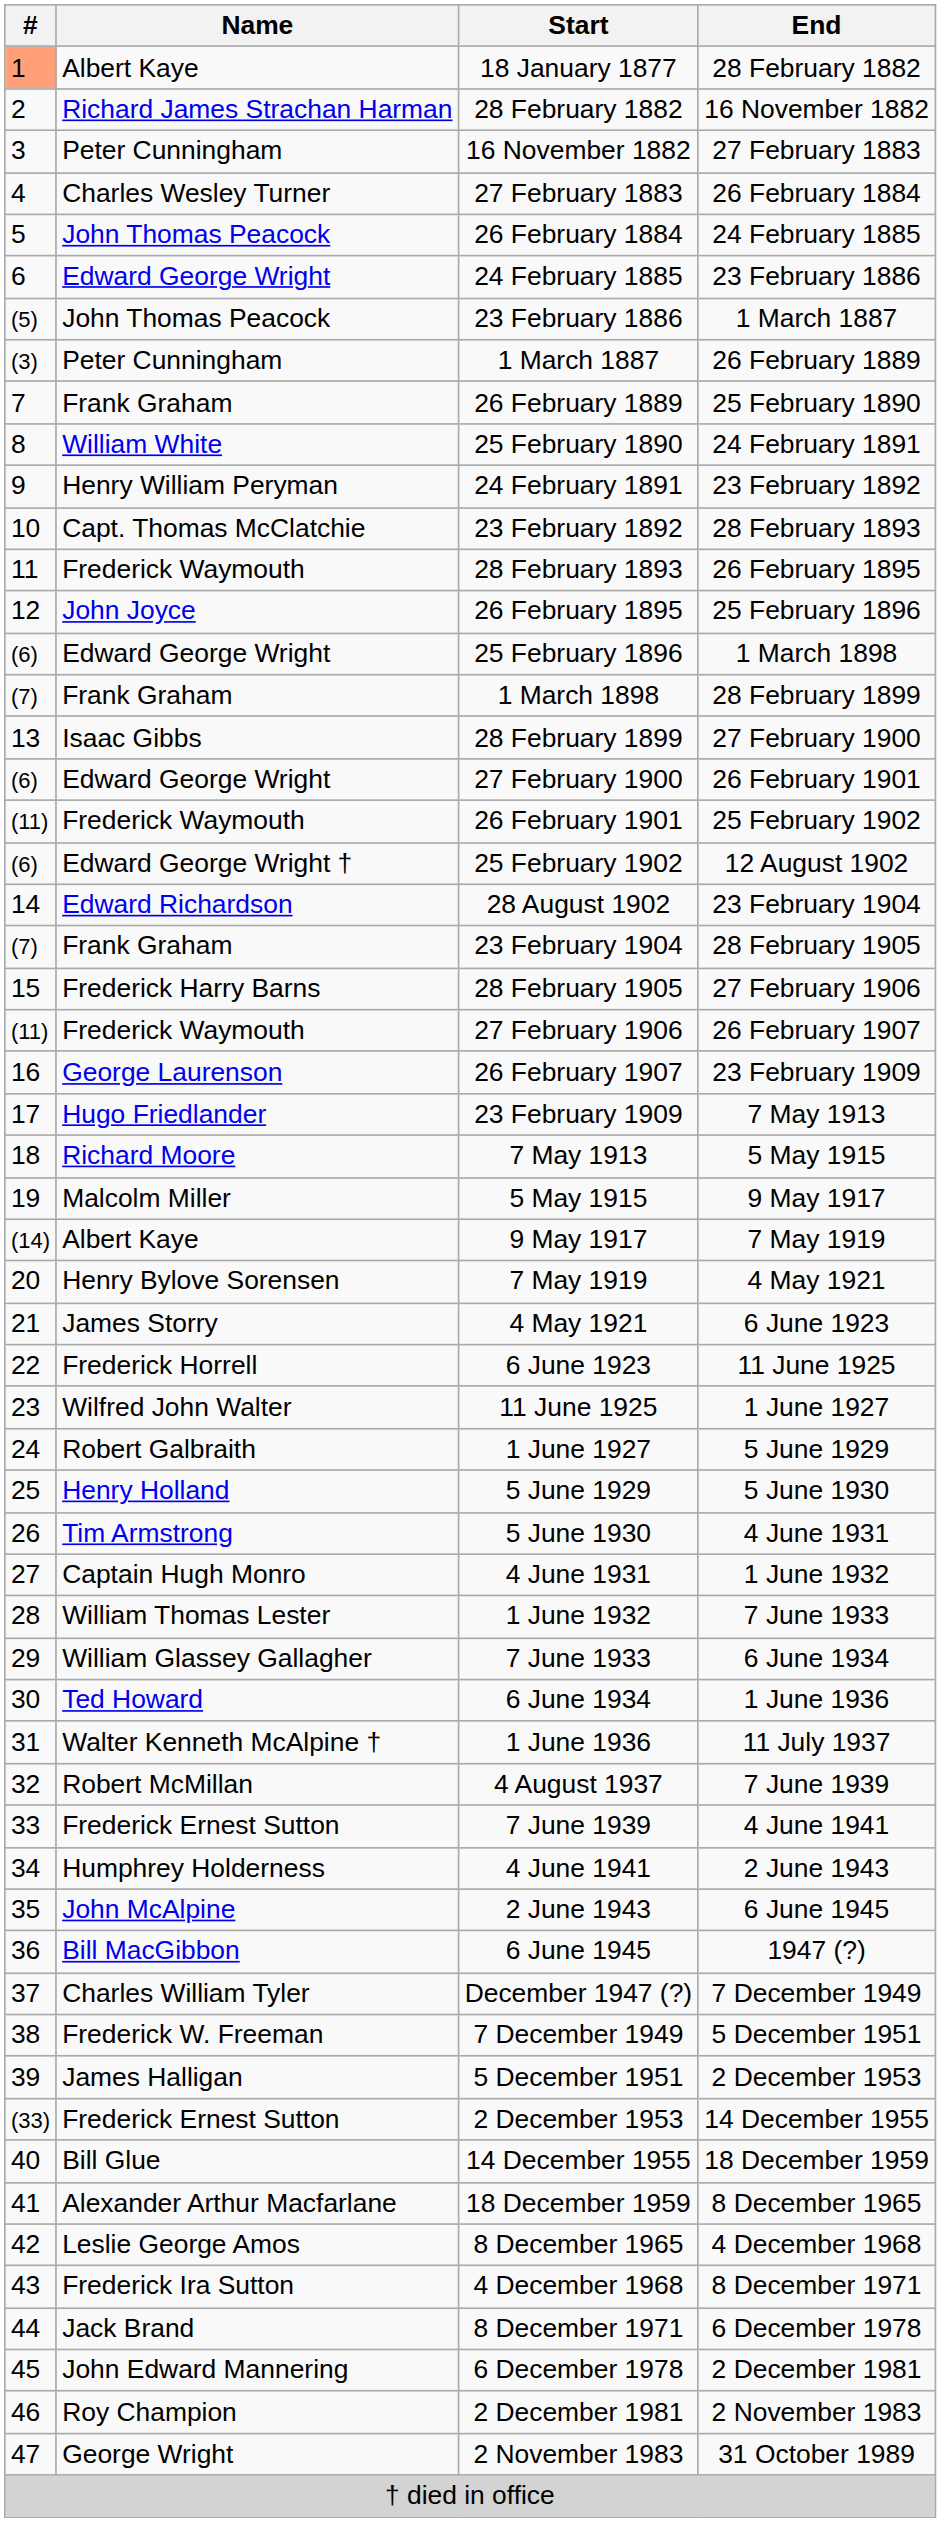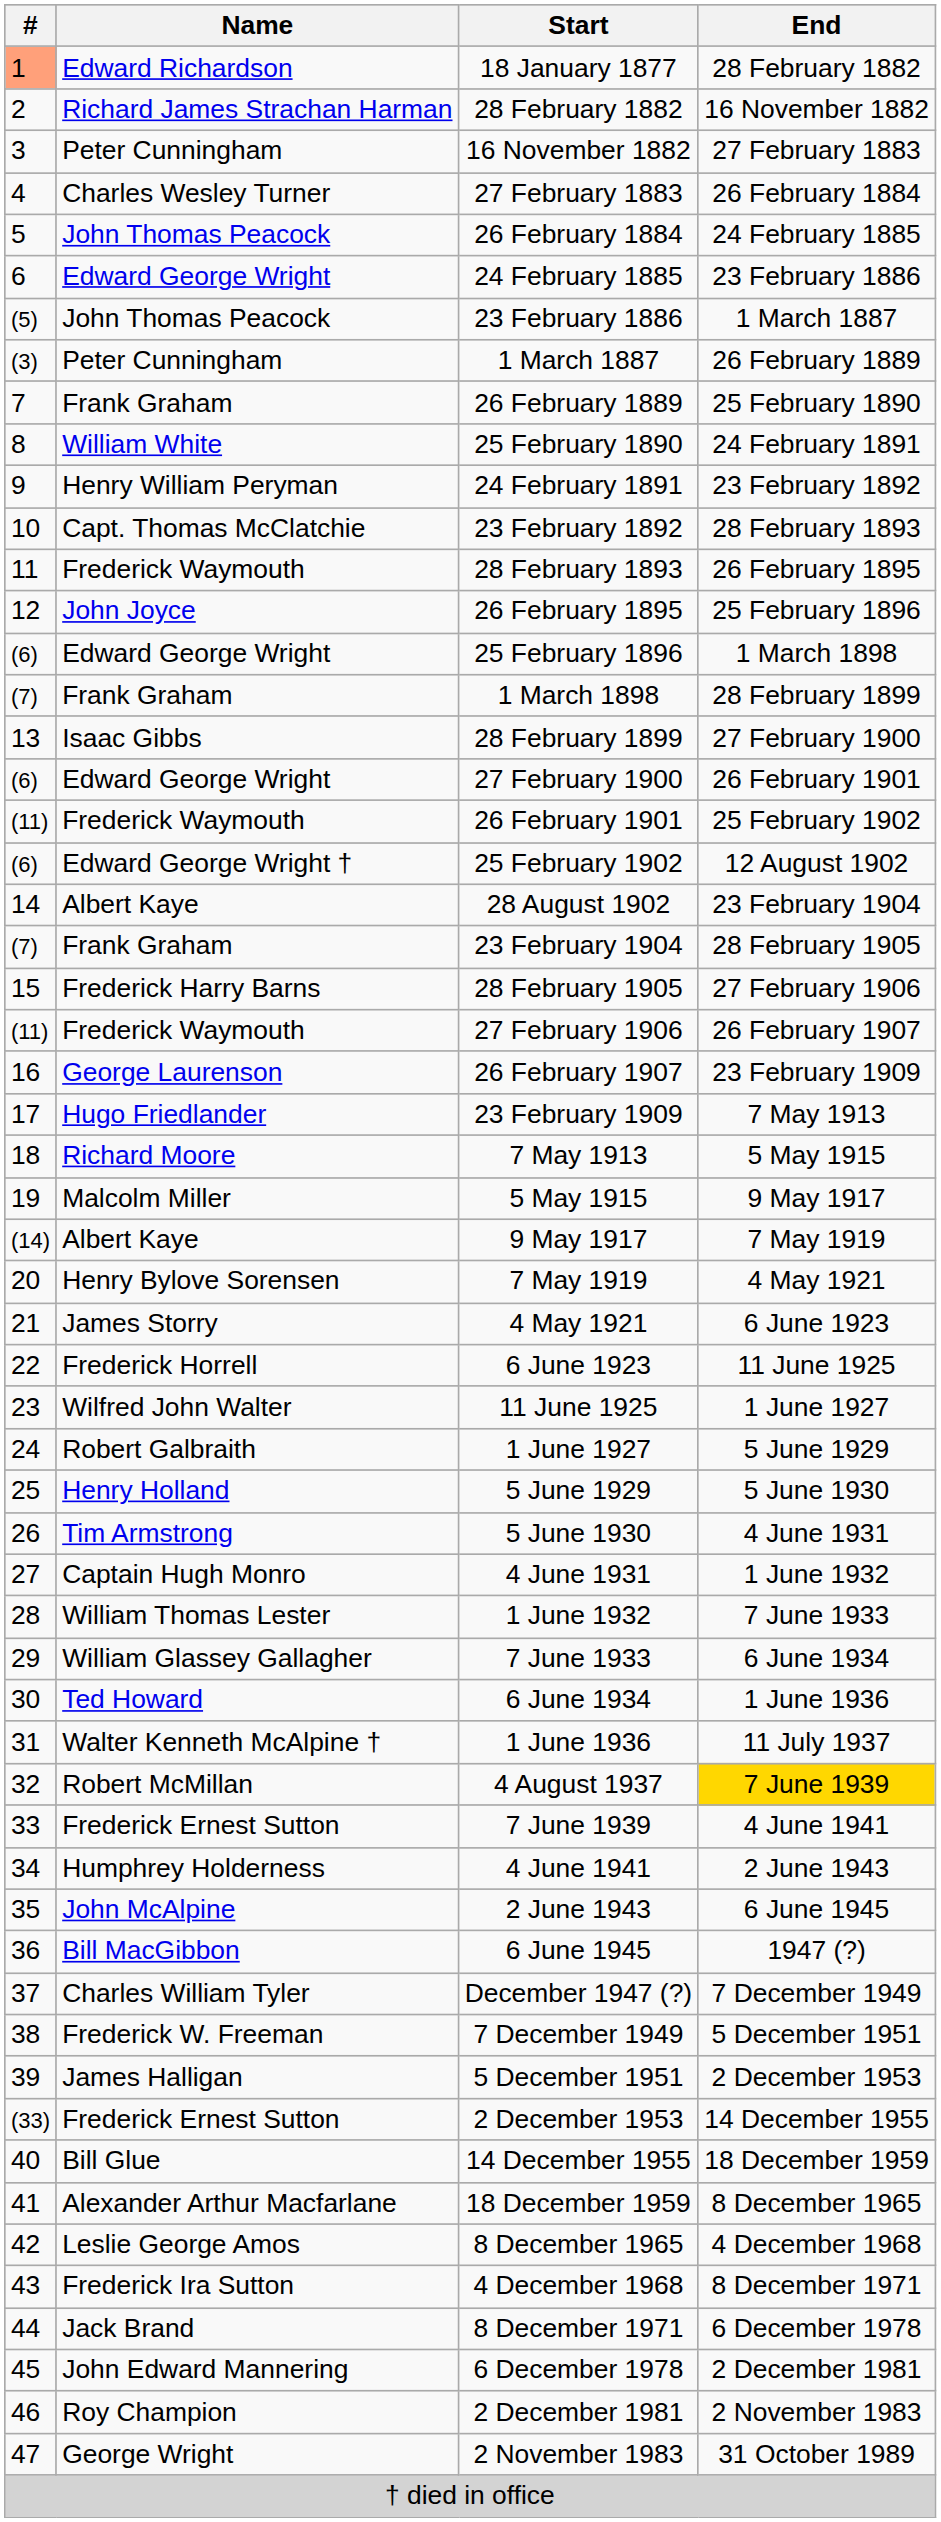(130, 67) Albert Kaye -> (177, 67) Edward Richardson
(177, 904) Edward Richardson -> (130, 904) Albert Kaye
(817, 1783) no background -> (817, 1783) gold background
